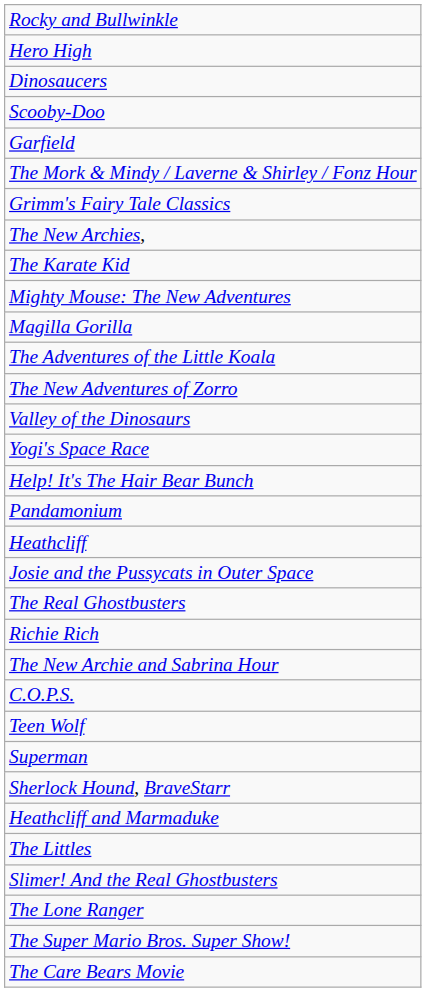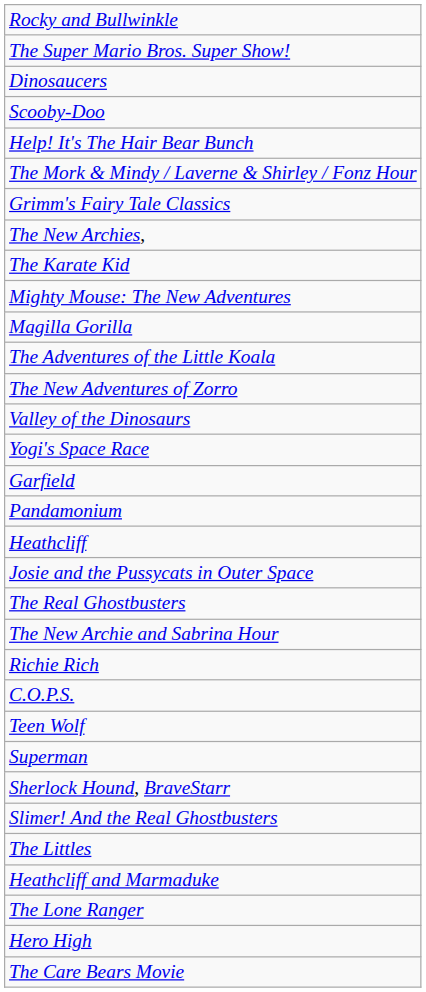(50, 50) Hero High -> (150, 50) The Super Mario Bros. Super Show!
(42, 142) Garfield -> (131, 142) Help! It's The Hair Bear Bunch
(131, 480) Help! It's The Hair Bear Bunch -> (42, 480) Garfield
(54, 633) Richie Rich -> (144, 633) The New Archie and Sabrina Hour
(144, 664) The New Archie and Sabrina Hour -> (54, 664) Richie Rich
(114, 818) Heathcliff and Marmaduke -> (143, 818) Slimer! And the Real Ghostbusters
(143, 879) Slimer! And the Real Ghostbusters -> (114, 879) Heathcliff and Marmaduke
(150, 940) The Super Mario Bros. Super Show! -> (50, 940) Hero High
